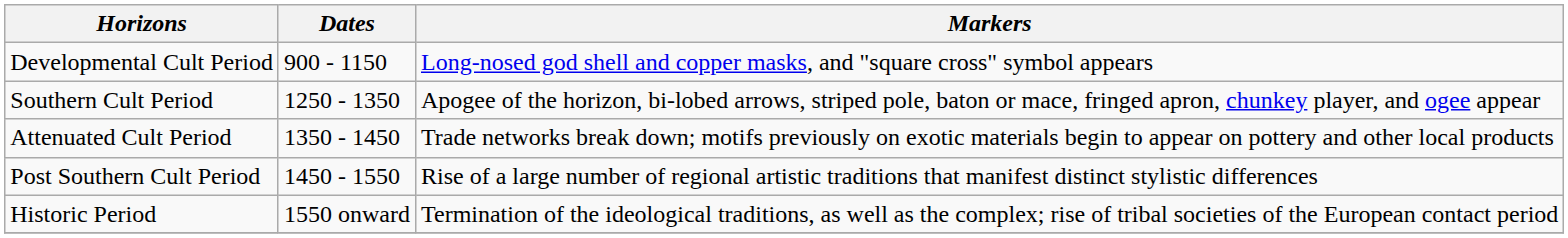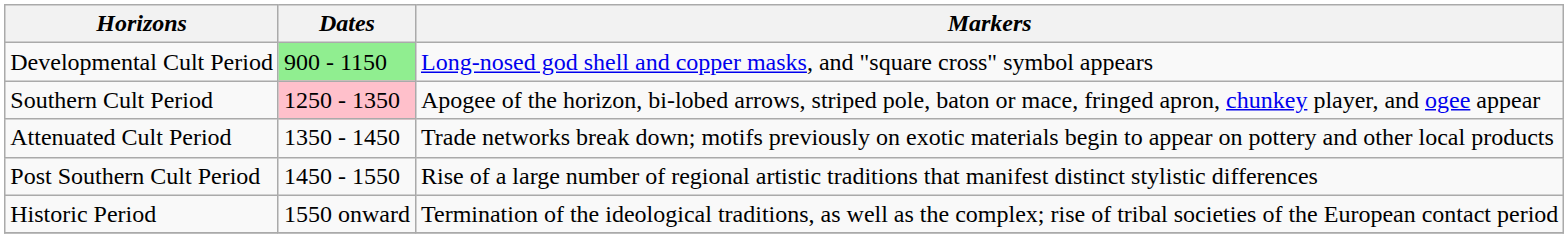(336, 61) no background -> (336, 61) lightgreen background
(342, 99) no background -> (342, 99) pink background
